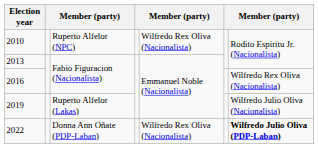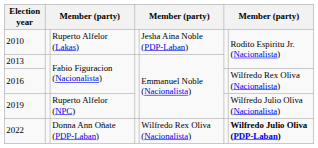(80, 42) Ruperto Alfelor (NPC) -> (80, 42) Ruperto Alfelor (Lakas)
(176, 42) Wilfredo Rex Oliva (Nacionalista) -> (172, 42) Jesha Aina Noble (PDP-Laban)
(80, 106) Ruperto Alfelor (Lakas) -> (80, 106) Ruperto Alfelor (NPC)
